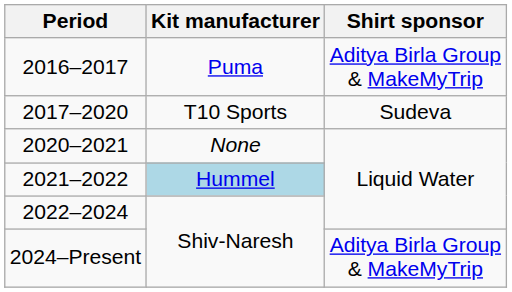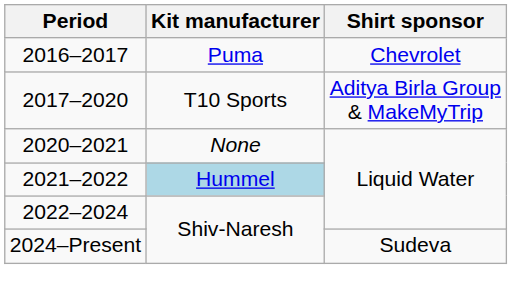(415, 66) Aditya Birla Group & MakeMyTrip -> (415, 54) Chevrolet
(415, 111) Sudeva -> (415, 100) Aditya Birla Group & MakeMyTrip
(415, 257) Aditya Birla Group & MakeMyTrip -> (415, 245) Sudeva
